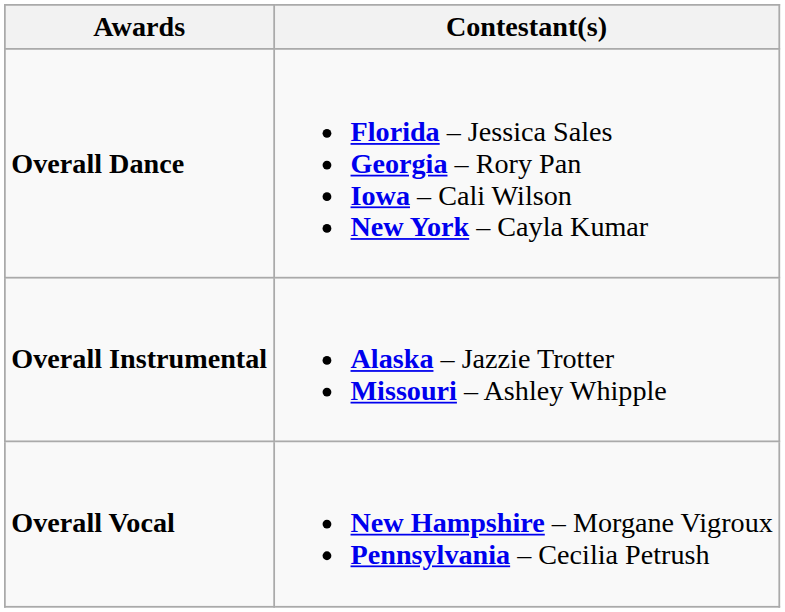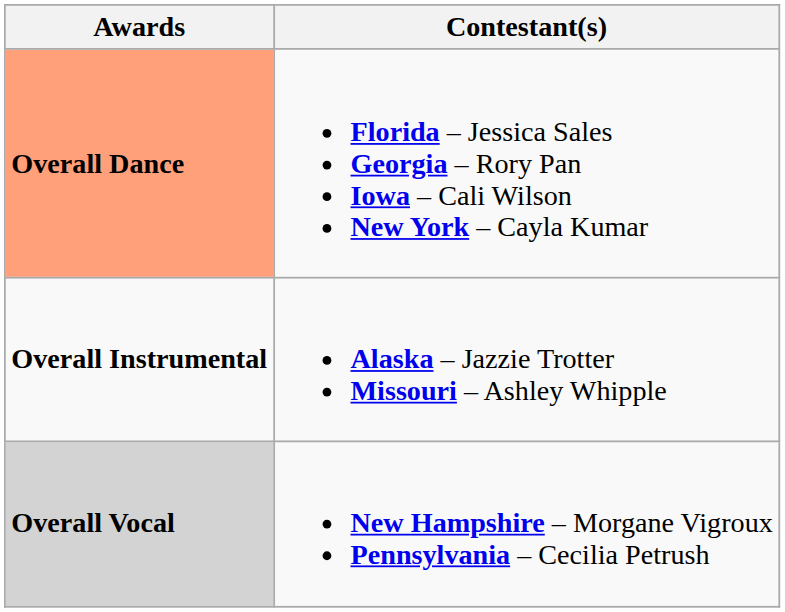(98, 163) no background -> (98, 163) lightsalmon background
(93, 523) no background -> (93, 523) lightgrey background
